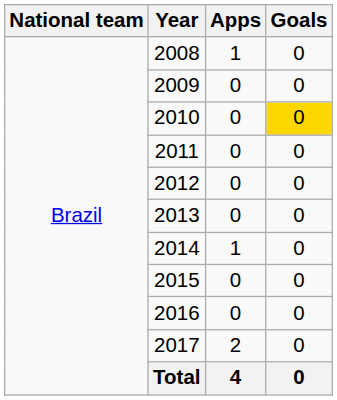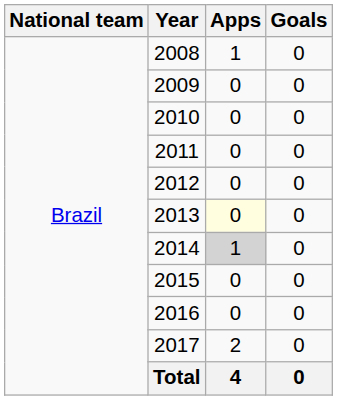(299, 118) gold background -> (299, 118) no background
(236, 215) no background -> (236, 215) lightyellow background
(236, 248) no background -> (236, 248) lightgrey background
